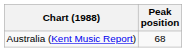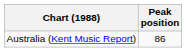(160, 39) 68 -> (160, 39) 86
